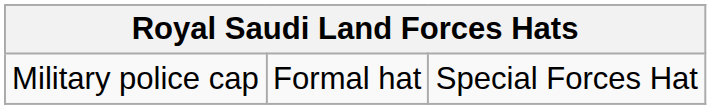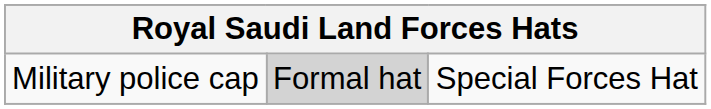(347, 78) no background -> (347, 78) lightgrey background
